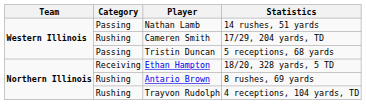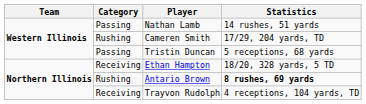(269, 79) normal -> (269, 79) bold
(113, 93) Rushing -> (118, 93) Receiving
